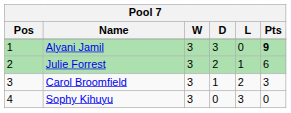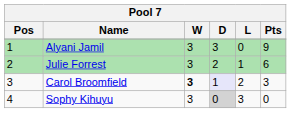(266, 47) bold -> (266, 47) normal
(190, 82) normal -> (190, 82) bold
(215, 82) no background -> (215, 82) lavender background
(215, 99) no background -> (215, 99) lightgrey background
